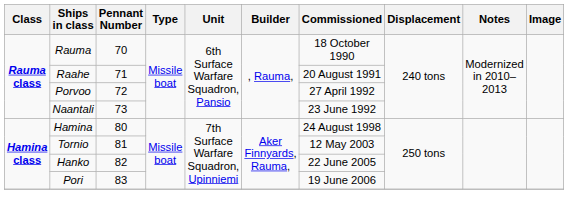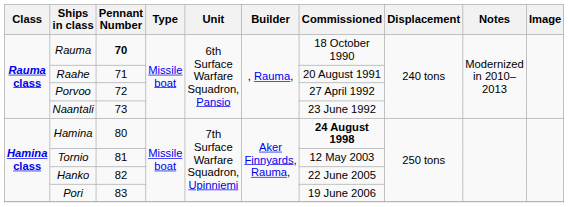(121, 50) normal -> (121, 50) bold
(342, 127) normal -> (342, 133) bold
